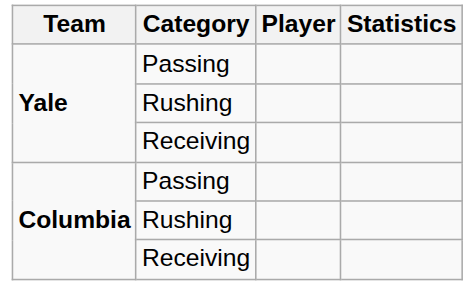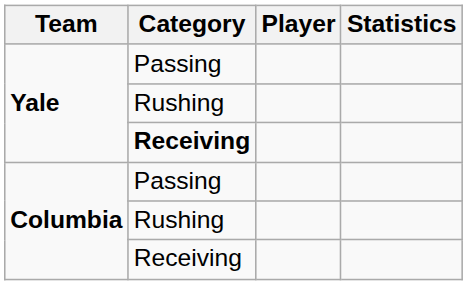(196, 141) normal -> (192, 141) bold
